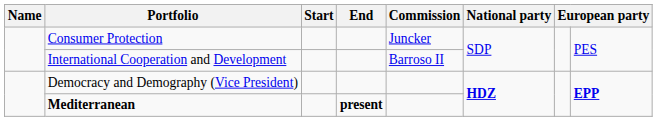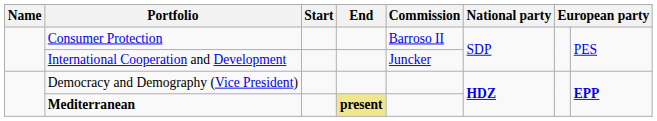(410, 38) Juncker -> (416, 38) Barroso II
(416, 60) Barroso II -> (410, 60) Juncker
(361, 105) no background -> (361, 105) khaki background
